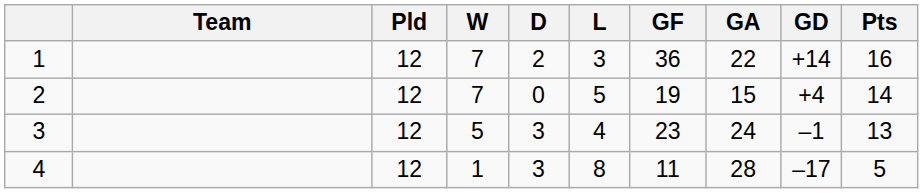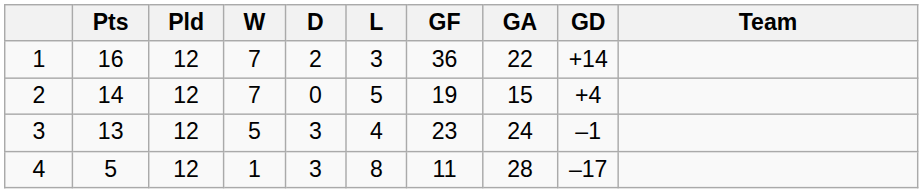columns swapped: (222, 22) <-> (880, 22)
